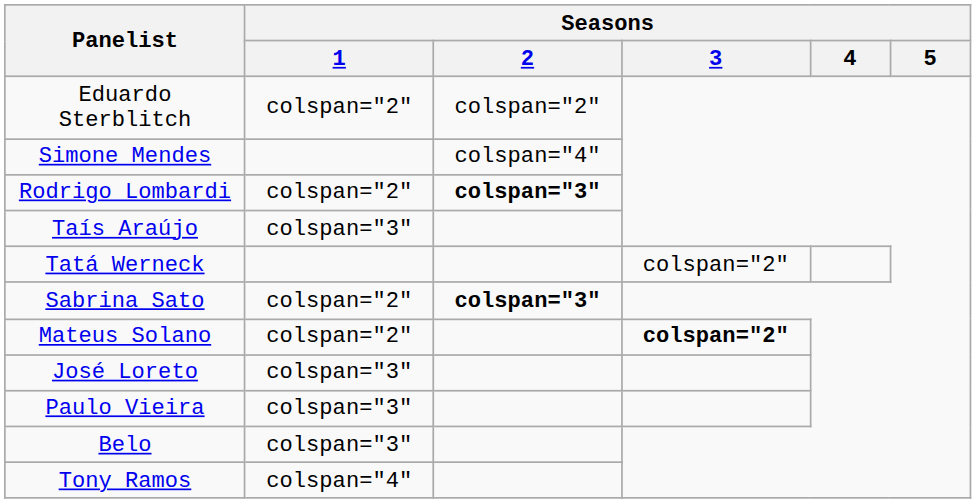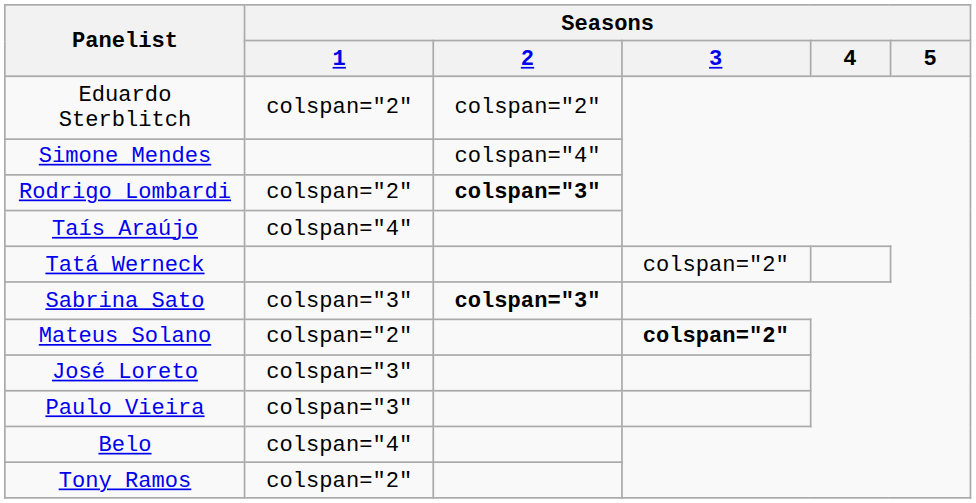(339, 228) colspan="3" -> (339, 228) colspan="4"
(339, 300) colspan="2" -> (339, 300) colspan="3"
(339, 445) colspan="3" -> (339, 445) colspan="4"
(339, 481) colspan="4" -> (339, 481) colspan="2"
